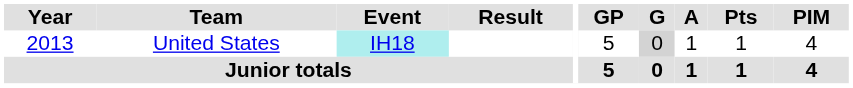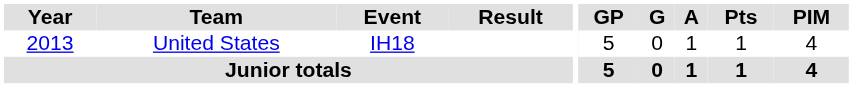(392, 43) paleturquoise background -> (392, 43) no background
(657, 43) lightgrey background -> (657, 43) no background
